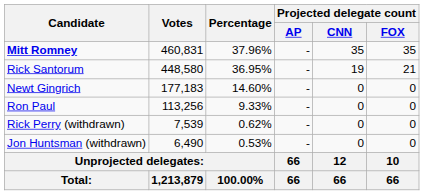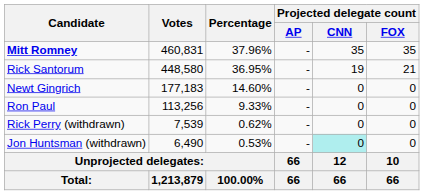(361, 143) no background -> (361, 143) paleturquoise background
